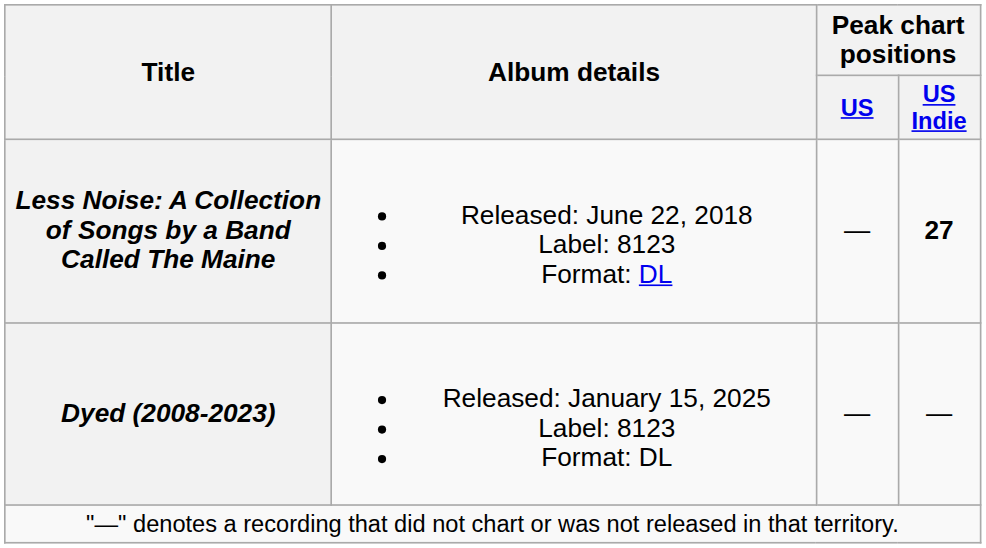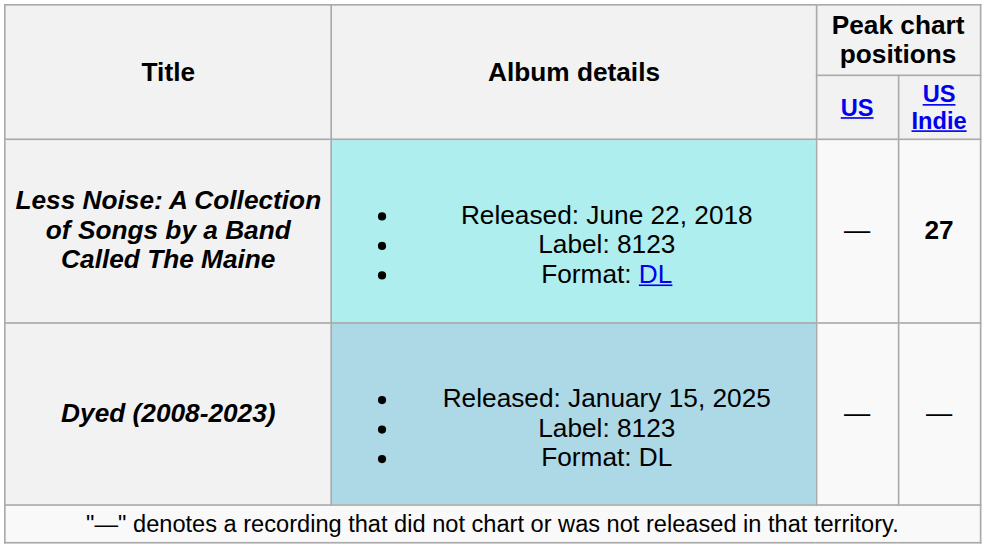(574, 246) no background -> (574, 246) paleturquoise background
(574, 428) no background -> (574, 428) lightblue background
